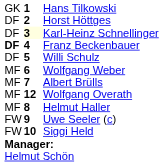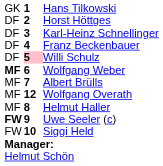(27, 33) lightyellow background -> (27, 33) no background
(12, 45) bold -> (12, 45) normal
(27, 57) no background -> (27, 57) pink background
(12, 70) normal -> (12, 70) bold
(13, 119) normal -> (13, 119) bold
